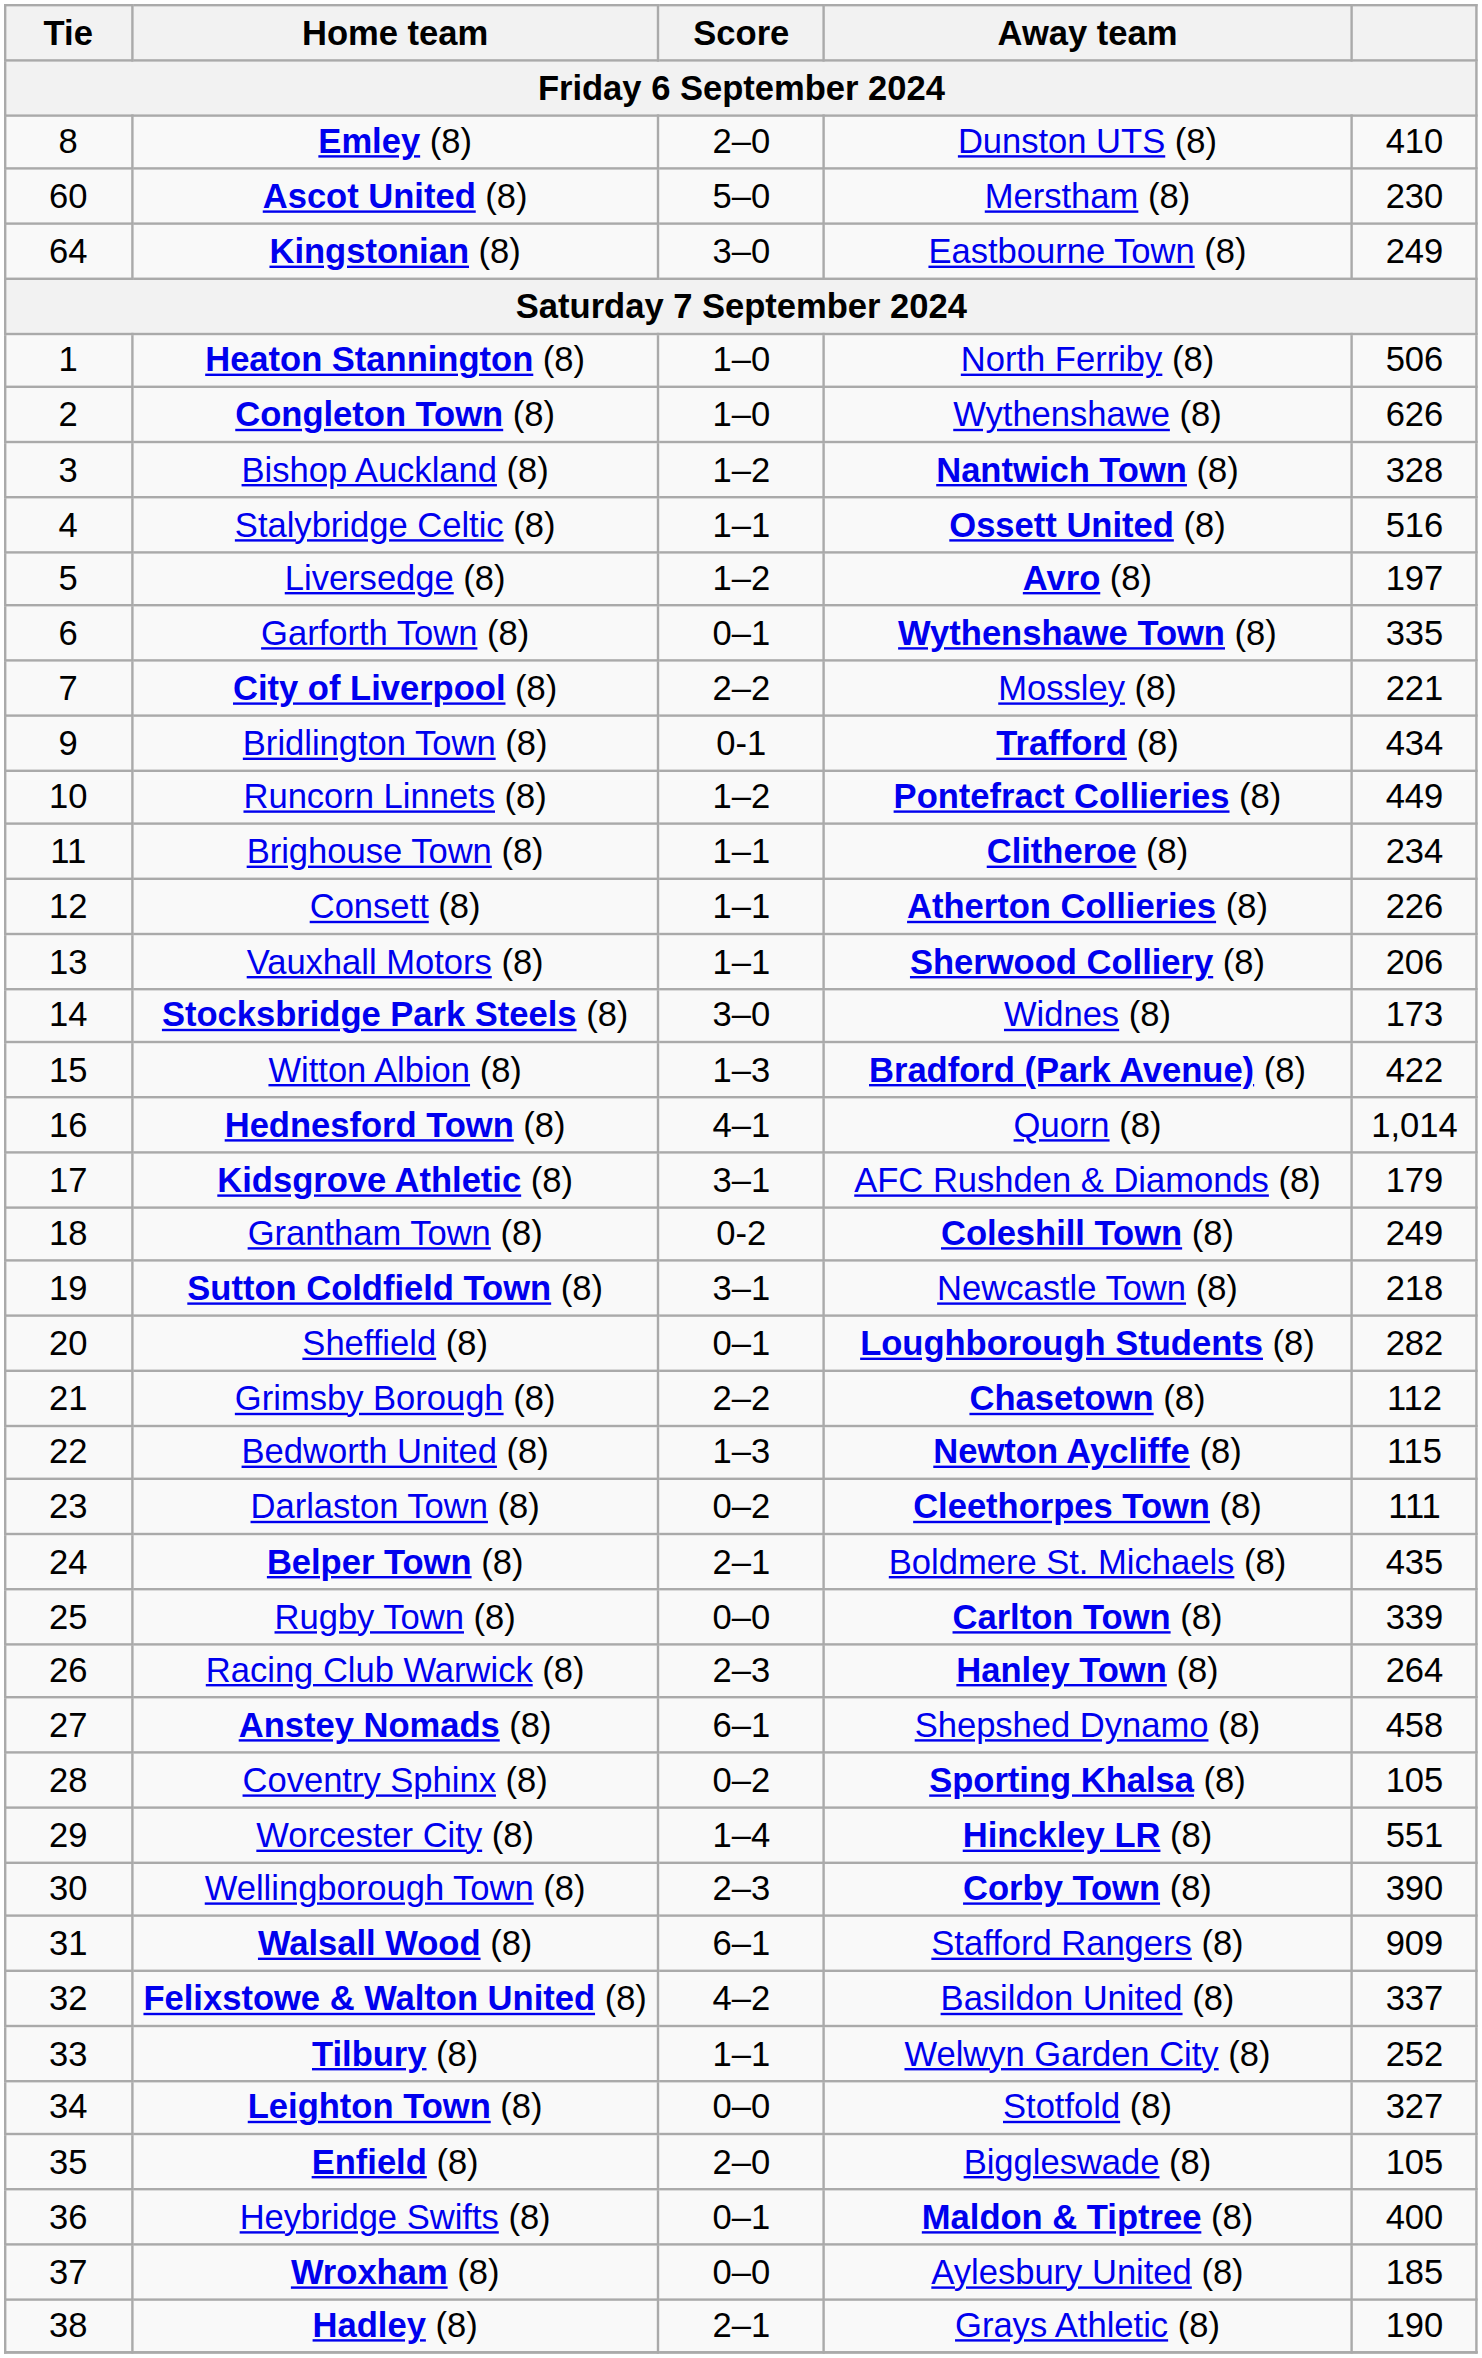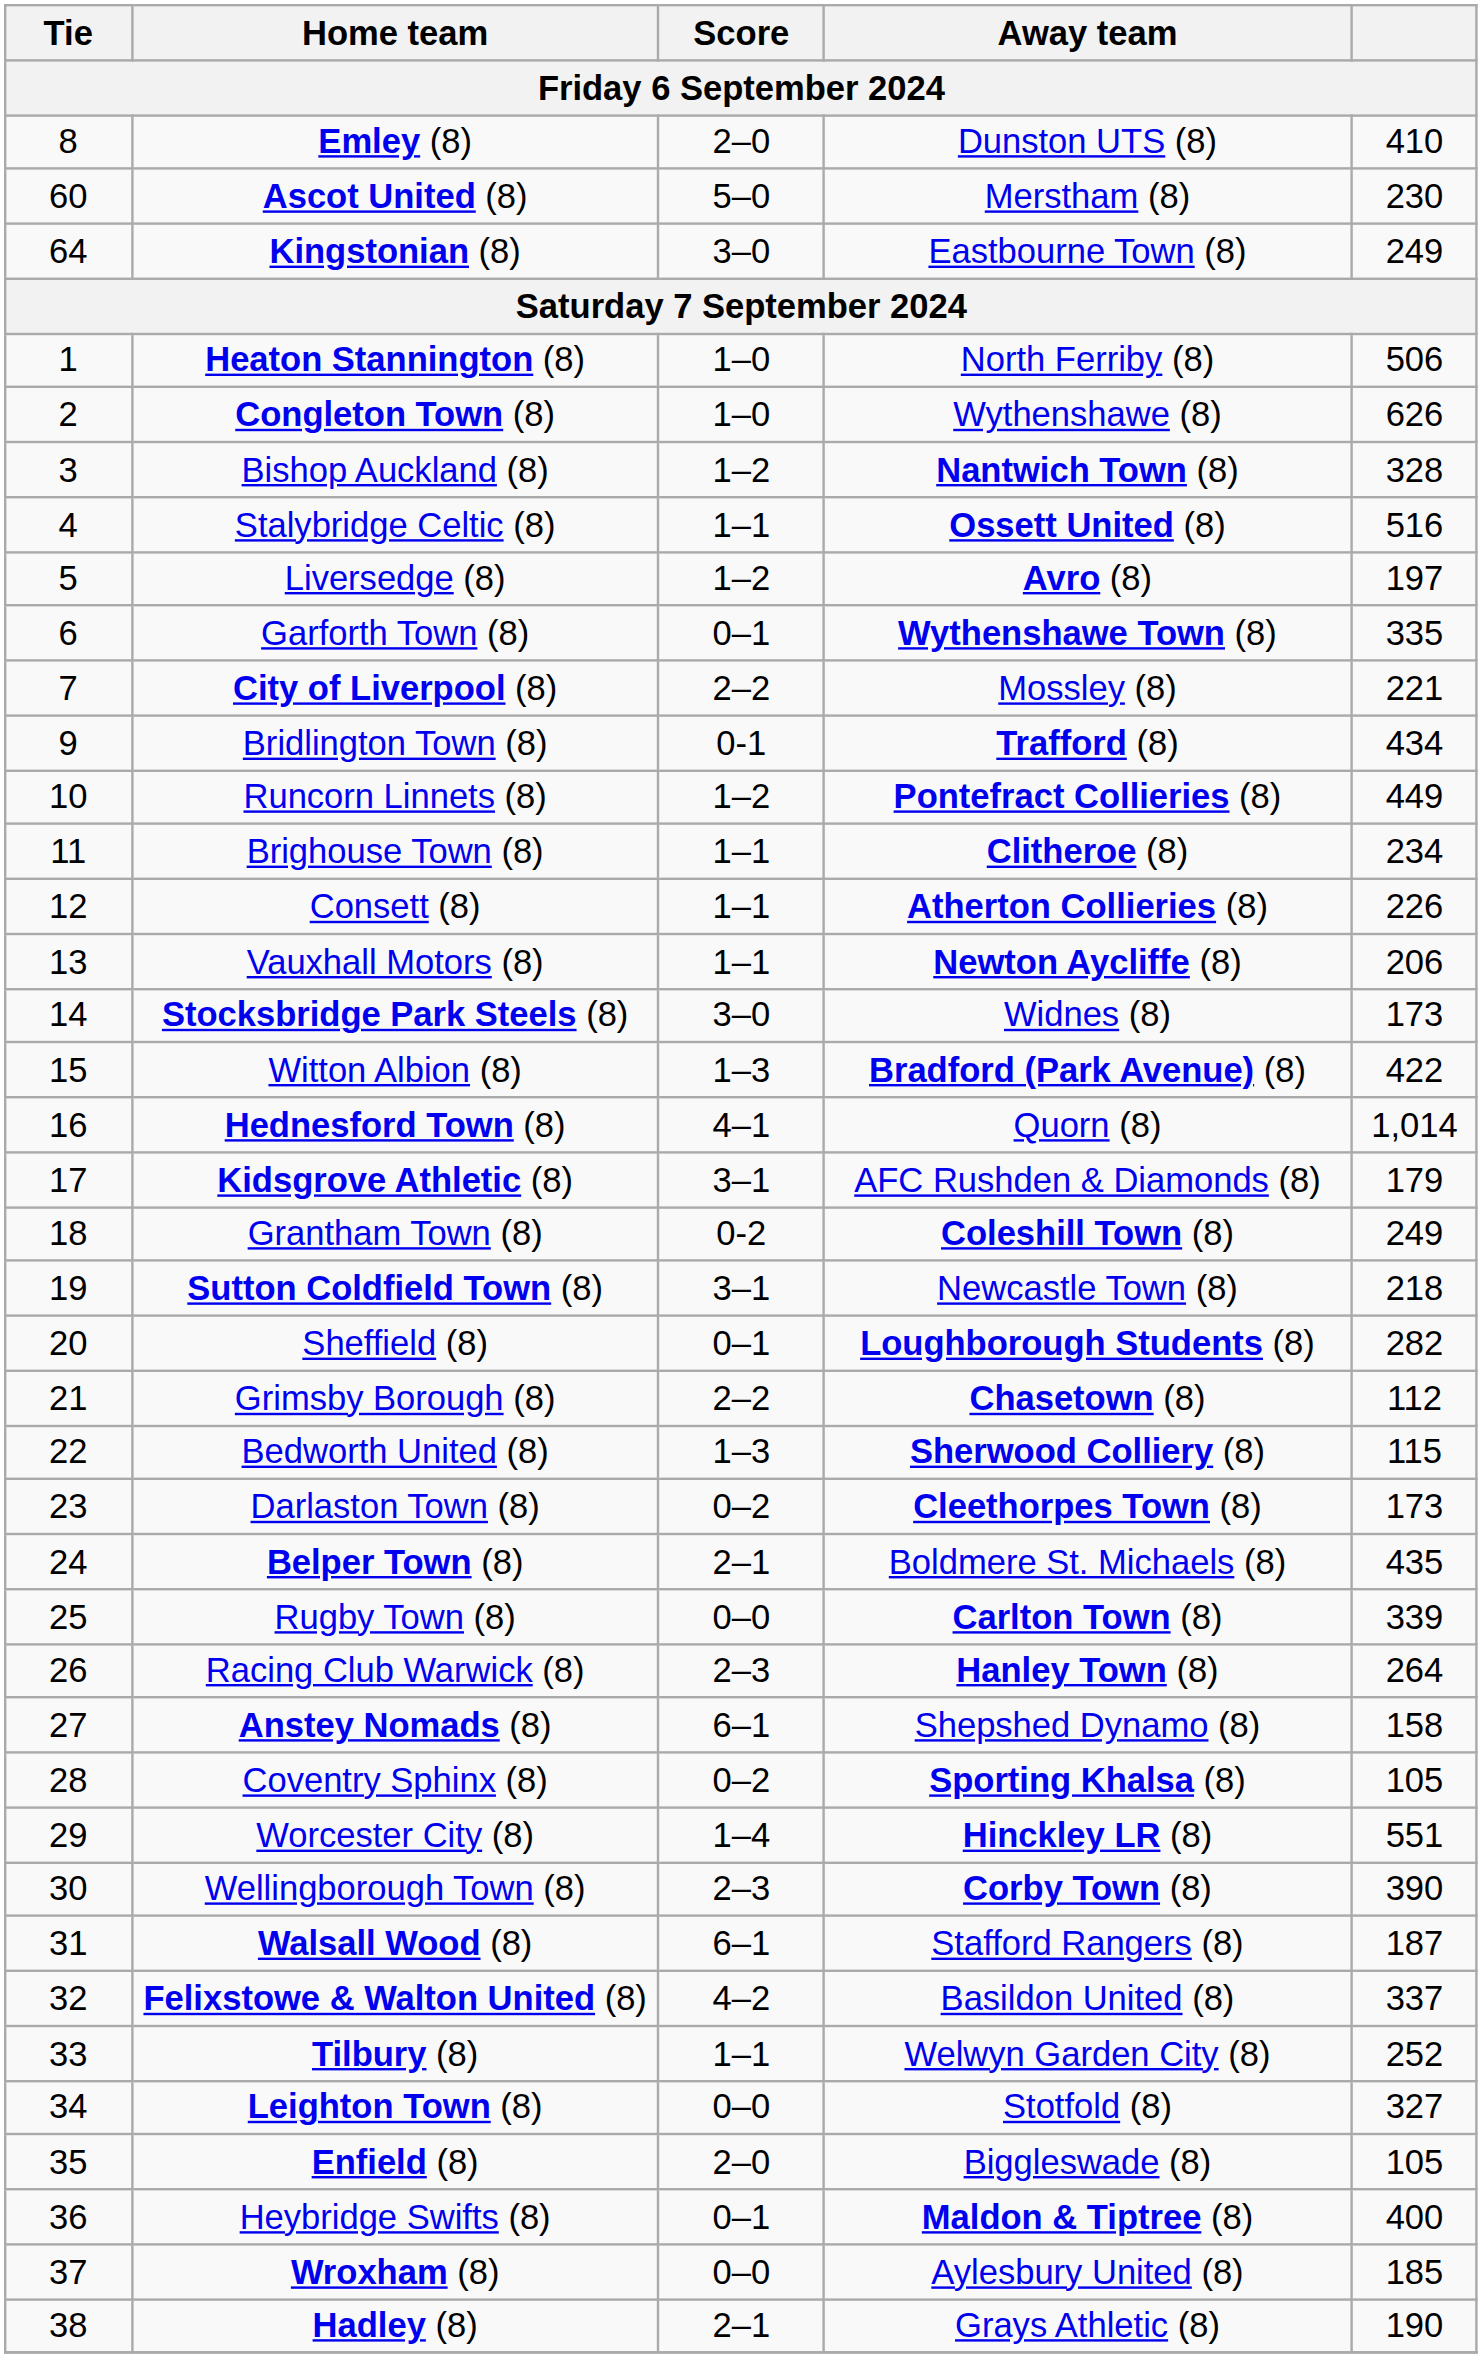(1087, 961) Sherwood Colliery (8) -> (1087, 961) Newton Aycliffe (8)
(1087, 1452) Newton Aycliffe (8) -> (1087, 1452) Sherwood Colliery (8)
(1414, 1507) 111 -> (1414, 1507) 173
(1414, 1725) 458 -> (1414, 1725) 158
(1414, 1944) 909 -> (1414, 1944) 187
